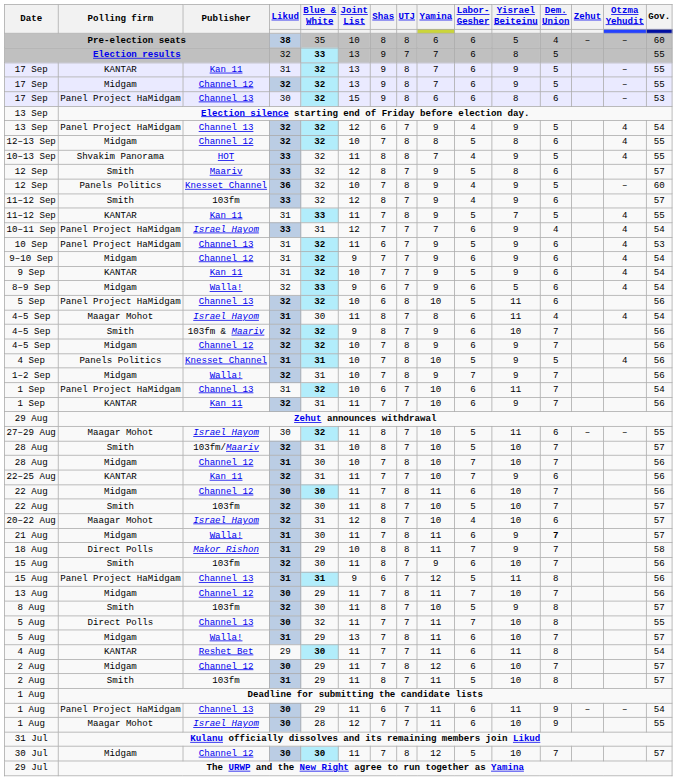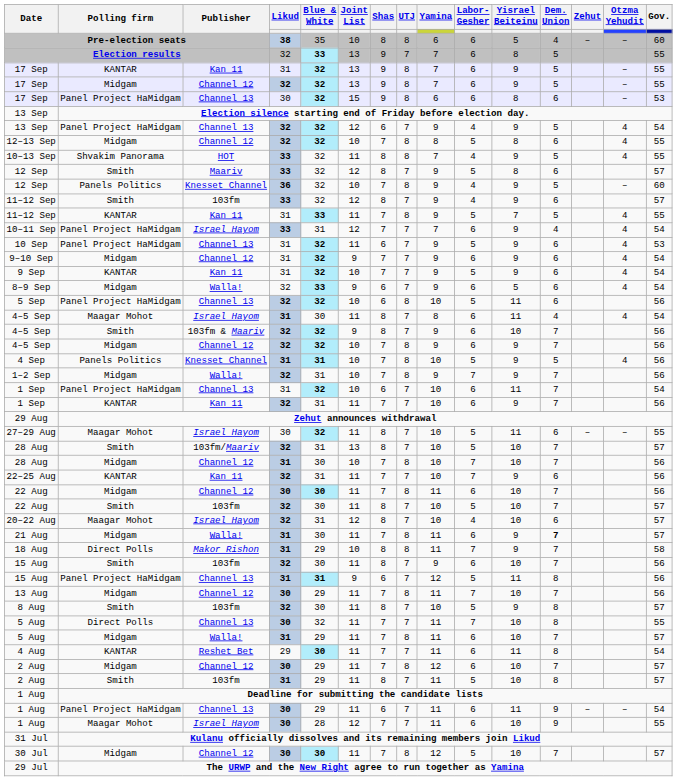(354, 448) 10 -> (354, 448) 13
(354, 637) 13 -> (354, 637) 11
